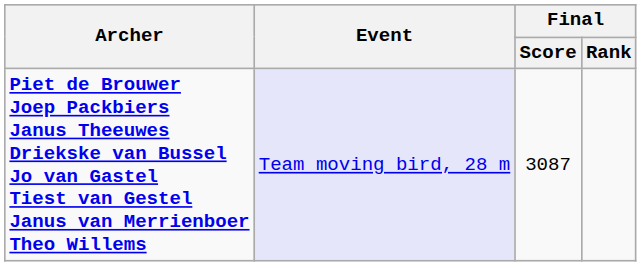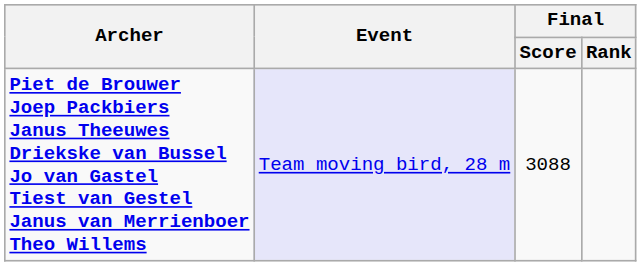(548, 164) 3087 -> (548, 164) 3088
